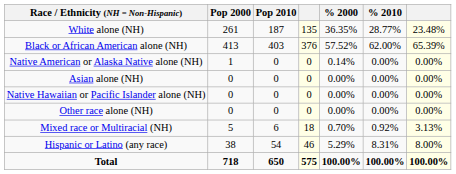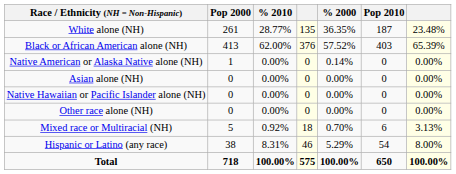columns swapped: (276, 12) <-> (385, 12)
